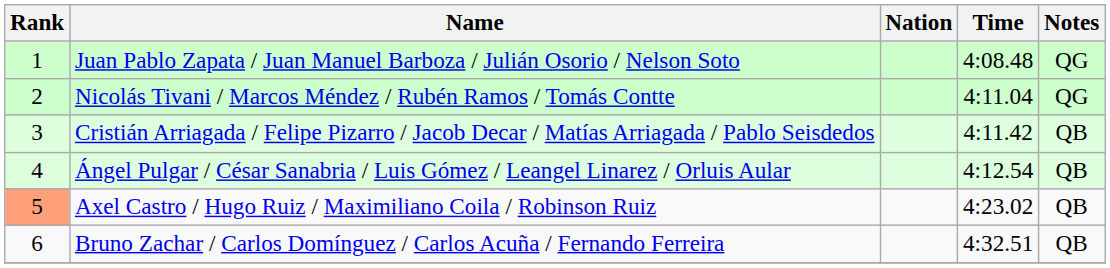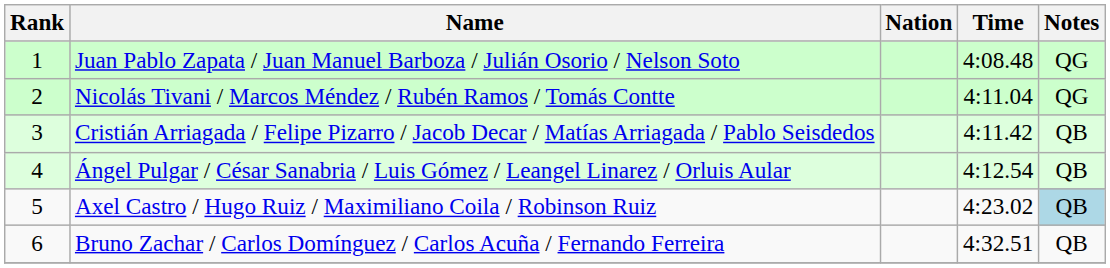(37, 206) lightsalmon background -> (37, 206) no background
(1072, 206) no background -> (1072, 206) lightblue background
